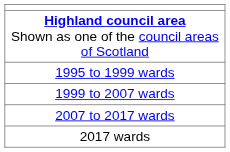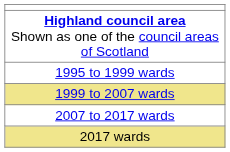(115, 94) no background -> (115, 94) khaki background
(115, 136) no background -> (115, 136) khaki background
